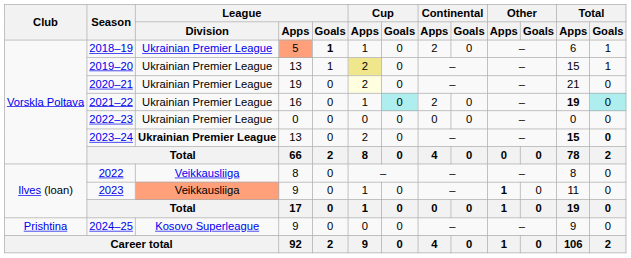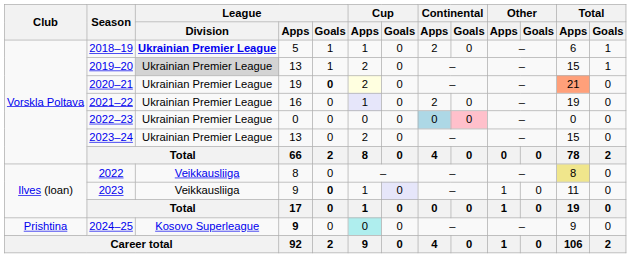(207, 48) normal -> (207, 48) bold
(295, 48) lightsalmon background -> (295, 48) no background
(330, 48) bold -> (330, 48) normal
(207, 66) no background -> (207, 66) lightgrey background
(365, 66) khaki background -> (365, 66) no background
(330, 84) normal -> (330, 84) bold
(573, 84) no background -> (573, 84) lightsalmon background
(365, 102) no background -> (365, 102) lavender background
(400, 102) paleturquoise background -> (400, 102) no background
(573, 102) bold -> (573, 102) normal
(608, 102) paleturquoise background -> (608, 102) no background
(434, 119) no background -> (434, 119) lightblue background
(469, 119) no background -> (469, 119) pink background
(207, 137) bold -> (207, 137) normal
(573, 137) bold -> (573, 137) normal
(608, 137) bold -> (608, 137) normal
(573, 173) no background -> (573, 173) khaki background
(207, 191) lightsalmon background -> (207, 191) no background
(330, 191) normal -> (330, 191) bold
(400, 191) no background -> (400, 191) lavender background
(504, 191) bold -> (504, 191) normal
(295, 226) normal -> (295, 226) bold
(365, 226) no background -> (365, 226) paleturquoise background
